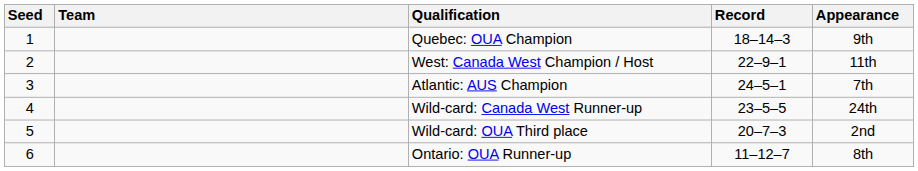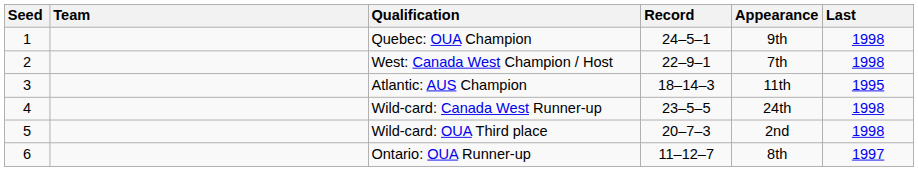+ column: (841, 16)
(762, 39) 18–14–3 -> (686, 39) 24–5–1
(863, 62) 11th -> (777, 62) 7th
(762, 85) 24–5–1 -> (686, 85) 18–14–3
(863, 85) 7th -> (777, 85) 11th
